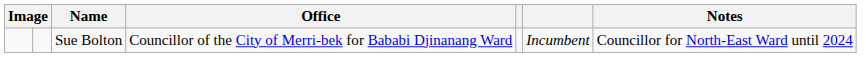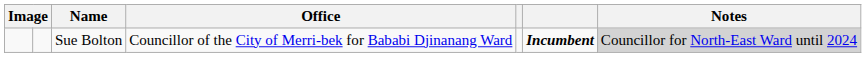(558, 40) normal -> (560, 40) bold
(725, 40) no background -> (729, 40) lightgrey background
